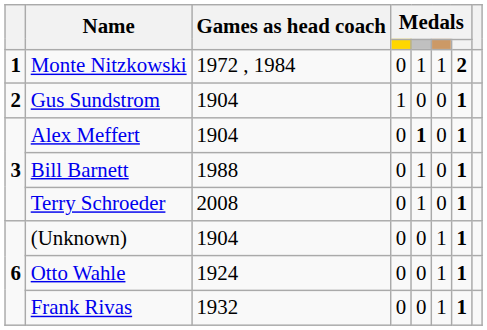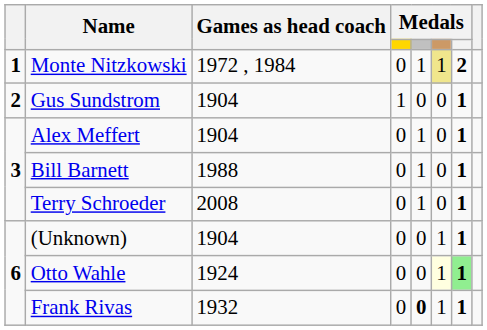(441, 66) no background -> (441, 66) khaki background
(421, 135) bold -> (421, 135) normal
(441, 272) no background -> (441, 272) lightyellow background
(462, 272) no background -> (462, 272) lightgreen background
(421, 307) normal -> (421, 307) bold
